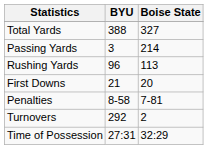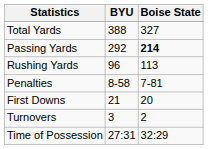(111, 48) 3 -> (117, 48) 292
(150, 48) normal -> (150, 48) bold
rows swapped: (36, 83) <-> (30, 100)
(117, 118) 292 -> (111, 118) 3
